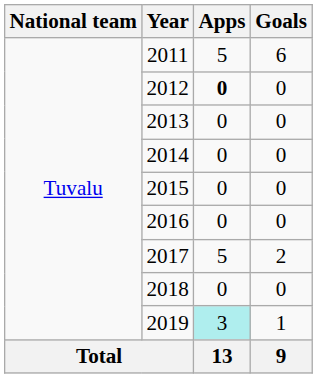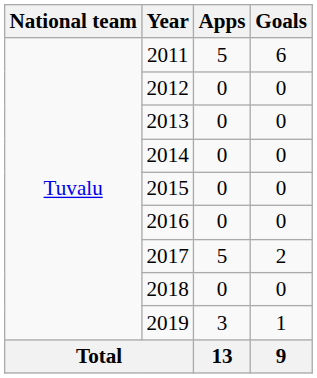(222, 88) bold -> (222, 88) normal
(222, 322) paleturquoise background -> (222, 322) no background
